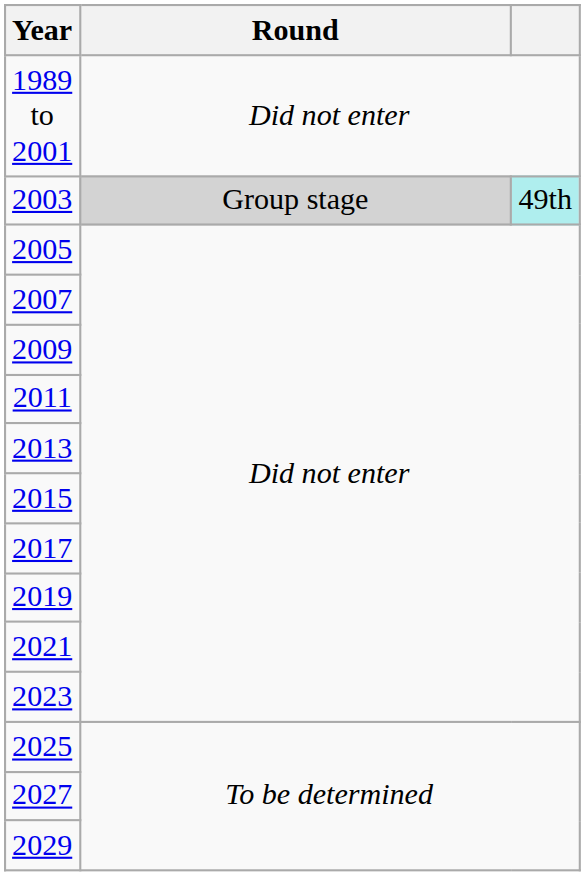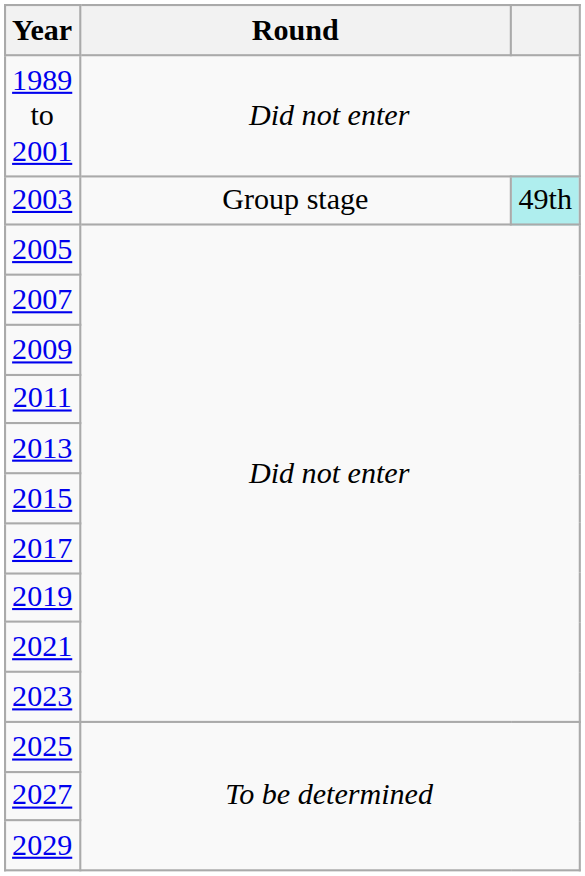(295, 200) lightgrey background -> (295, 200) no background
